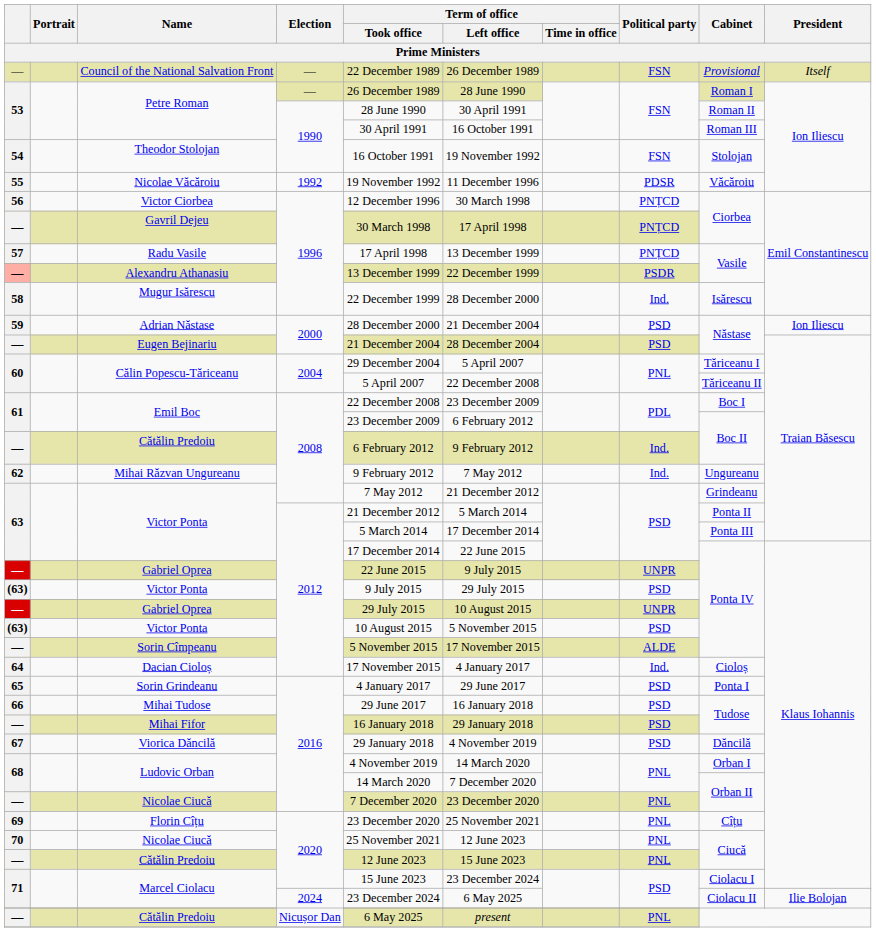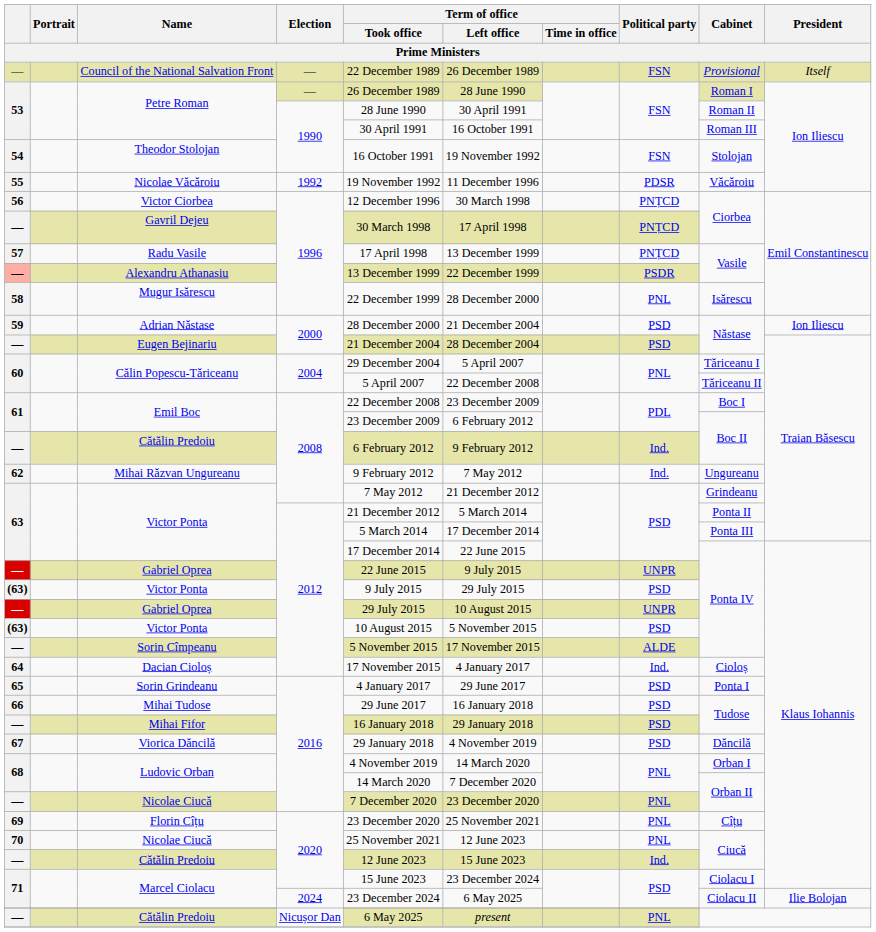(659, 299) Ind. -> (659, 299) PNL
(659, 859) PNL -> (659, 859) Ind.
